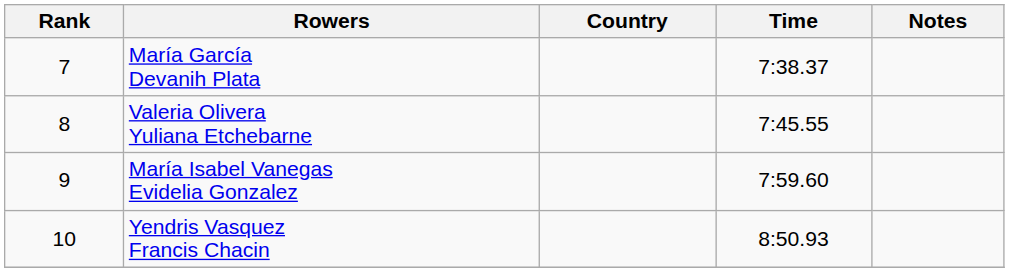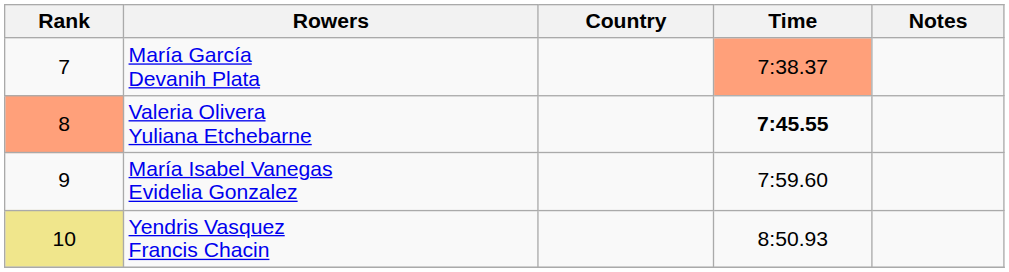(793, 66) no background -> (793, 66) lightsalmon background
(64, 123) no background -> (64, 123) lightsalmon background
(793, 123) normal -> (793, 123) bold
(64, 238) no background -> (64, 238) khaki background
